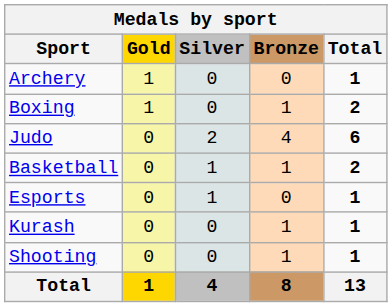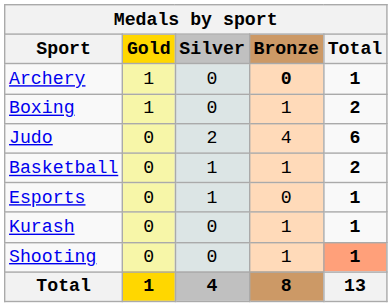(286, 79) normal -> (286, 79) bold
(355, 257) no background -> (355, 257) lightsalmon background
